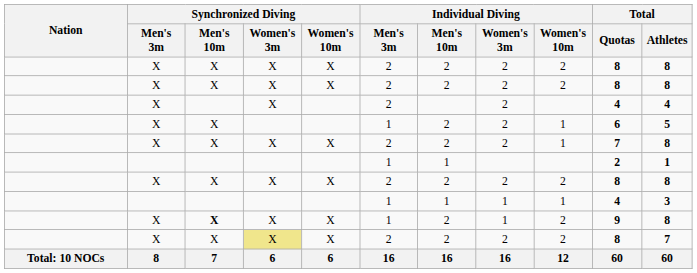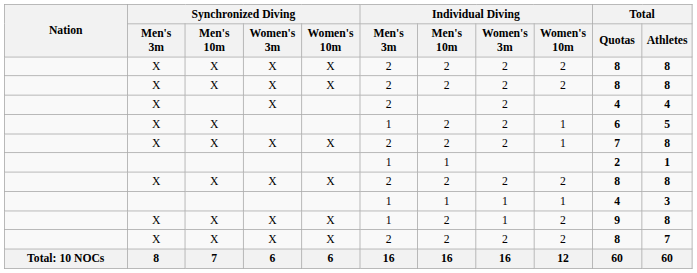(214, 220) bold -> (214, 220) normal
(272, 239) khaki background -> (272, 239) no background
